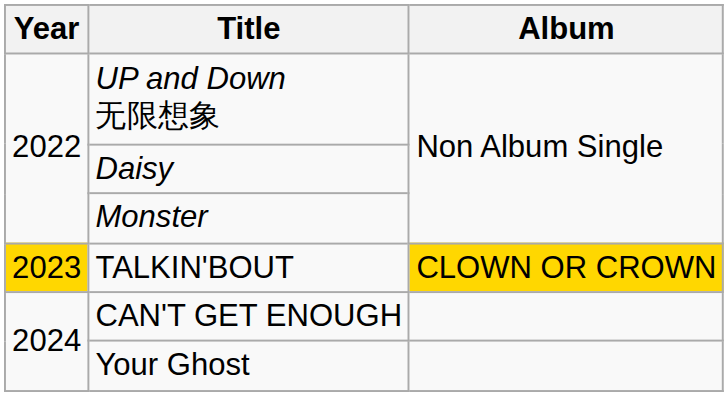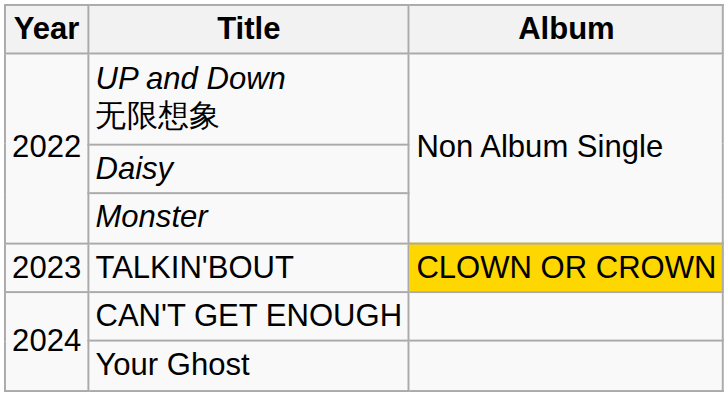(47, 266) gold background -> (47, 266) no background
